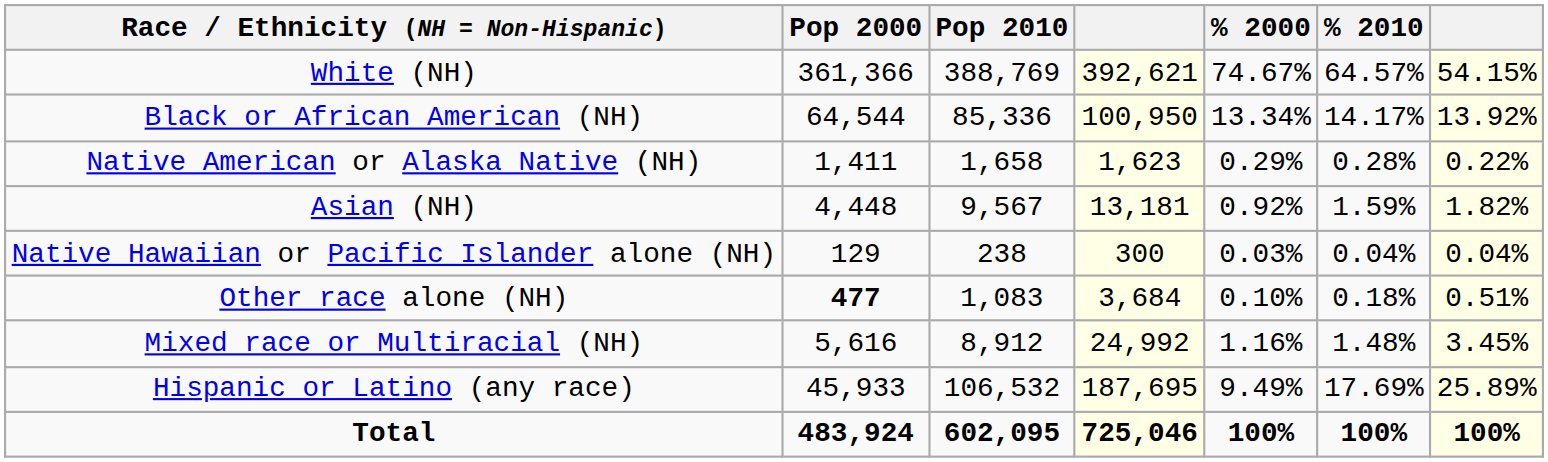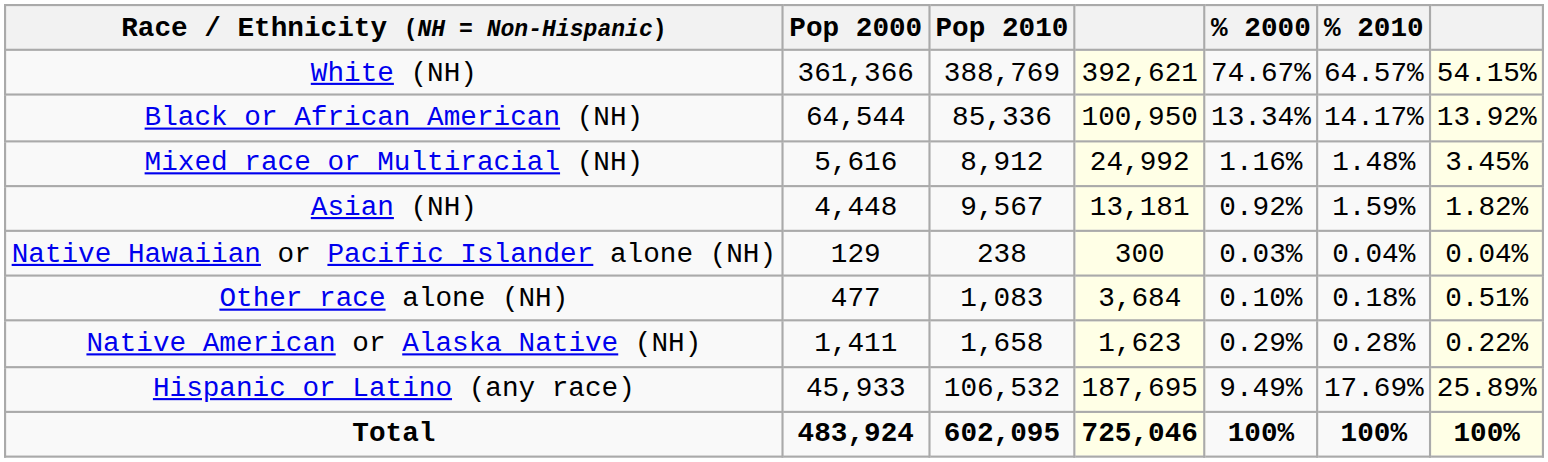rows swapped: (394, 163) <-> (394, 344)
(856, 298) bold -> (856, 298) normal
